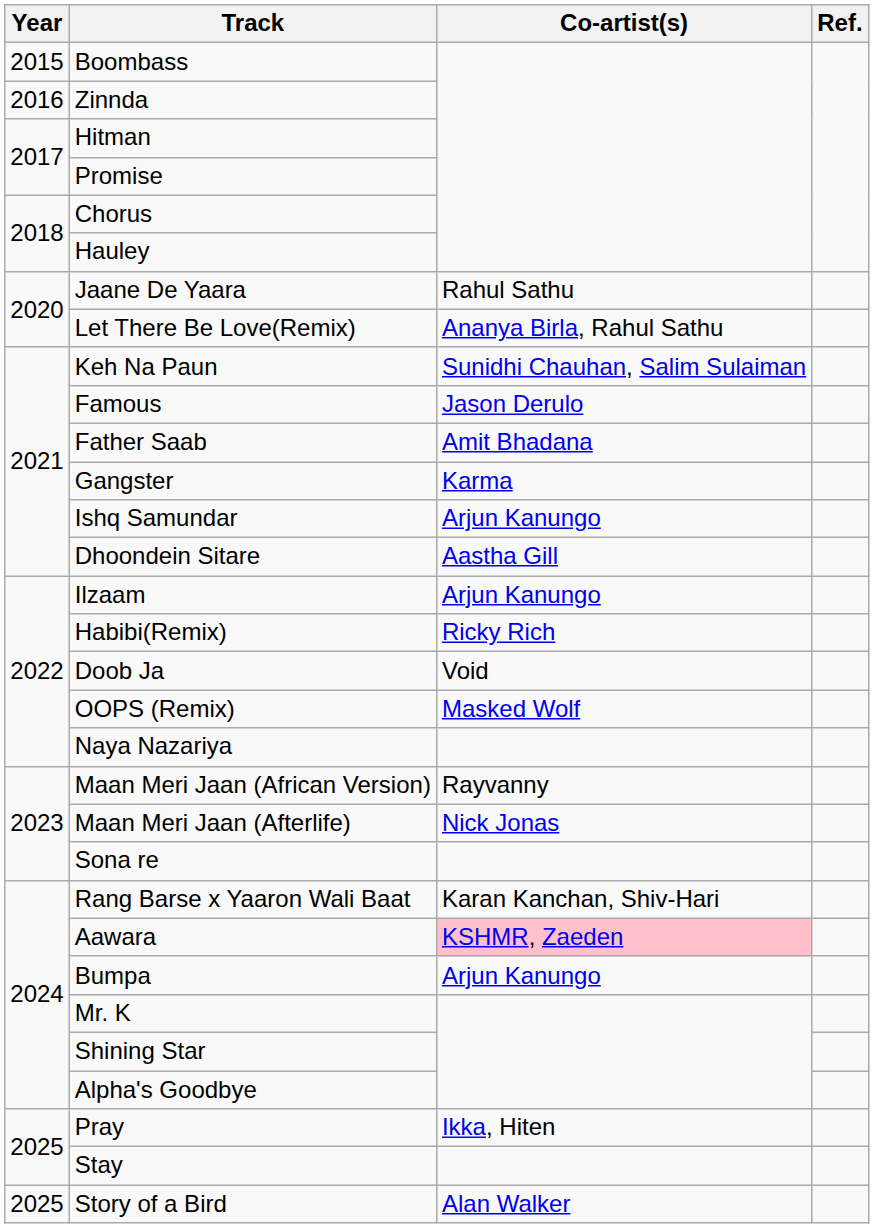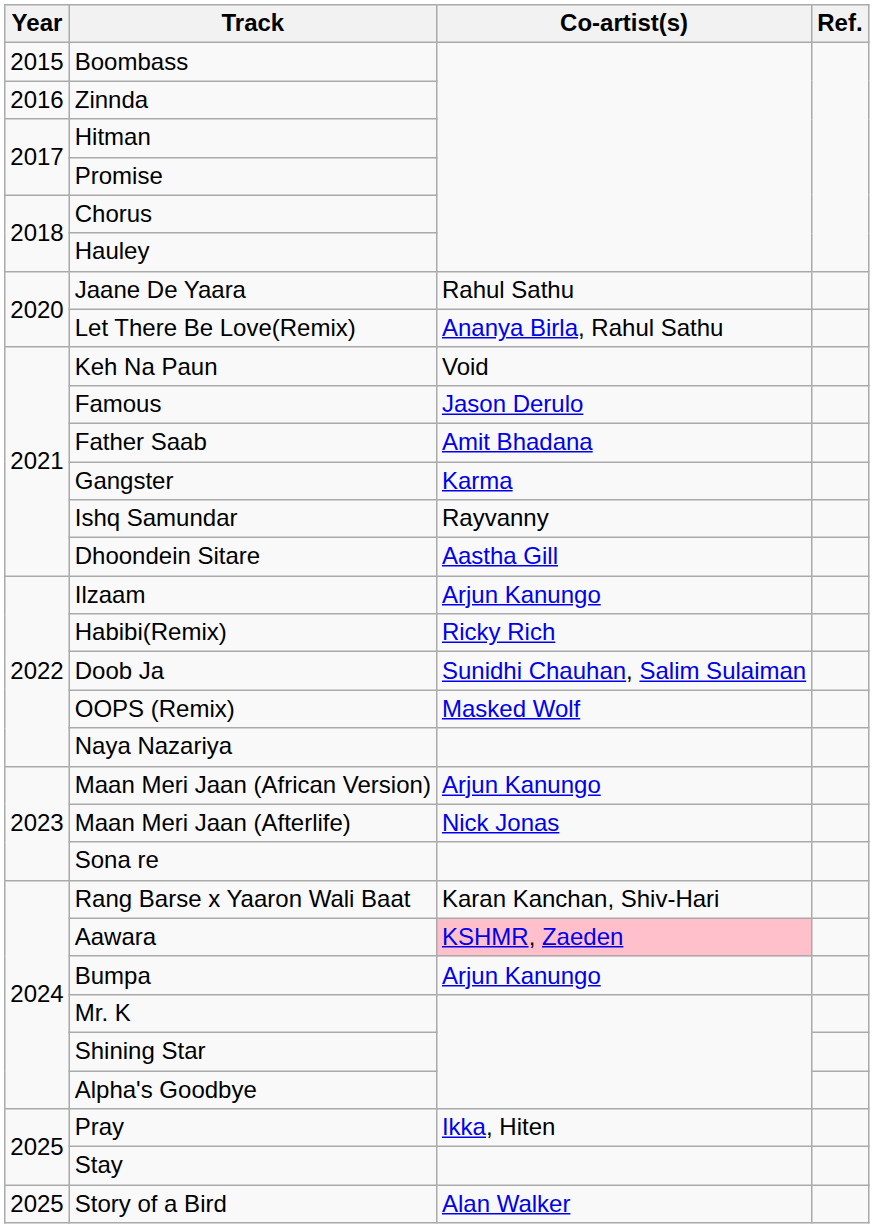(624, 366) Sunidhi Chauhan, Salim Sulaiman -> (465, 366) Void
(521, 518) Arjun Kanungo -> (495, 518) Rayvanny
(465, 670) Void -> (624, 670) Sunidhi Chauhan, Salim Sulaiman
(495, 784) Rayvanny -> (521, 784) Arjun Kanungo
